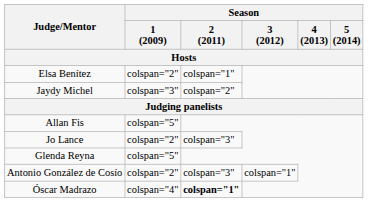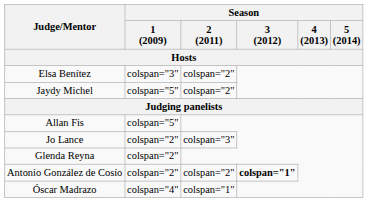(153, 73) colspan="2" -> (153, 73) colspan="3"
(209, 73) colspan="1" -> (209, 73) colspan="2"
(153, 90) colspan="3" -> (153, 90) colspan="5"
(153, 156) colspan="5" -> (153, 156) colspan="2"
(209, 172) colspan="3" -> (209, 172) colspan="2"
(270, 172) normal -> (267, 172) bold
(211, 189) bold -> (209, 189) normal
